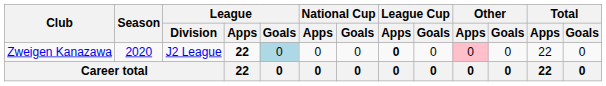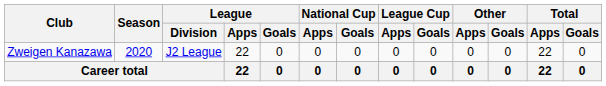(242, 52) bold -> (242, 52) normal
(279, 52) lightblue background -> (279, 52) no background
(396, 52) bold -> (396, 52) normal
(471, 52) pink background -> (471, 52) no background
